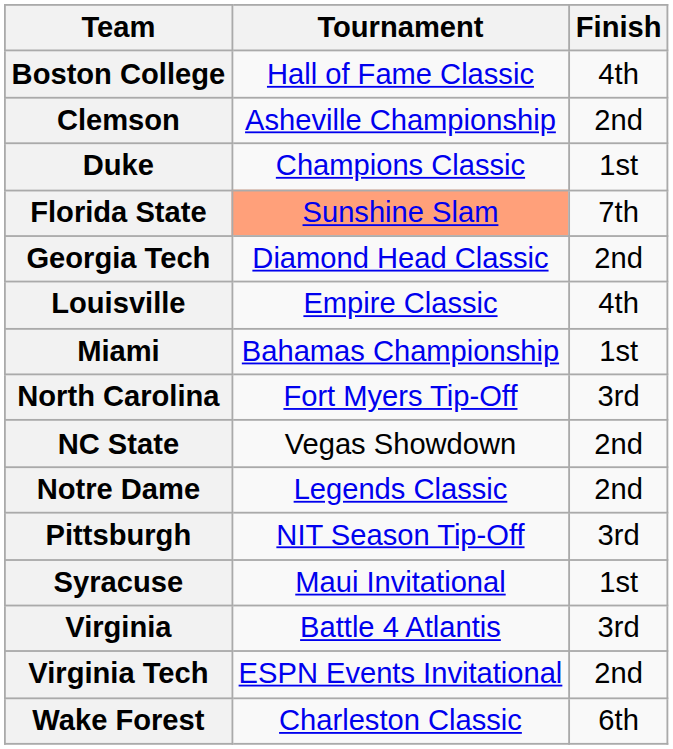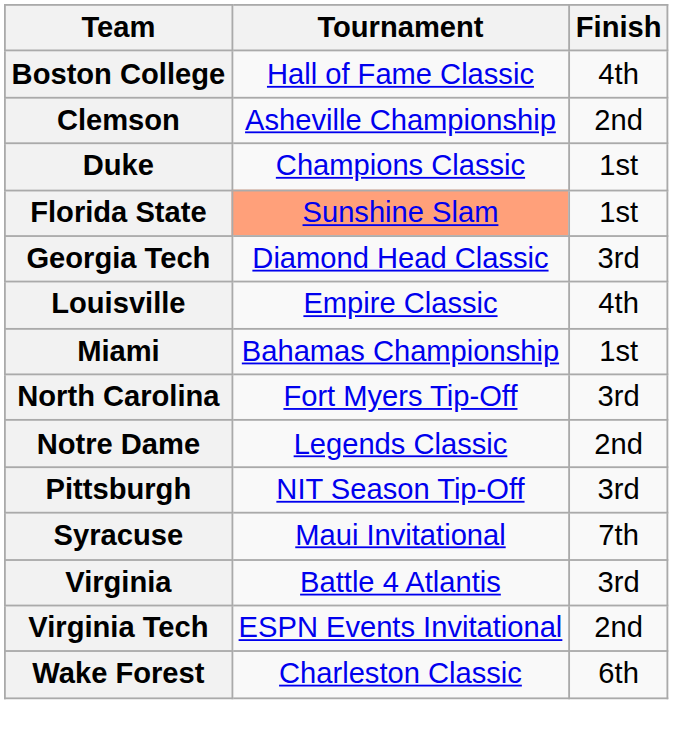(619, 212) 7th -> (619, 212) 1st
(619, 258) 2nd -> (619, 258) 3rd
- row: (118, 443)
(619, 581) 1st -> (619, 535) 7th
